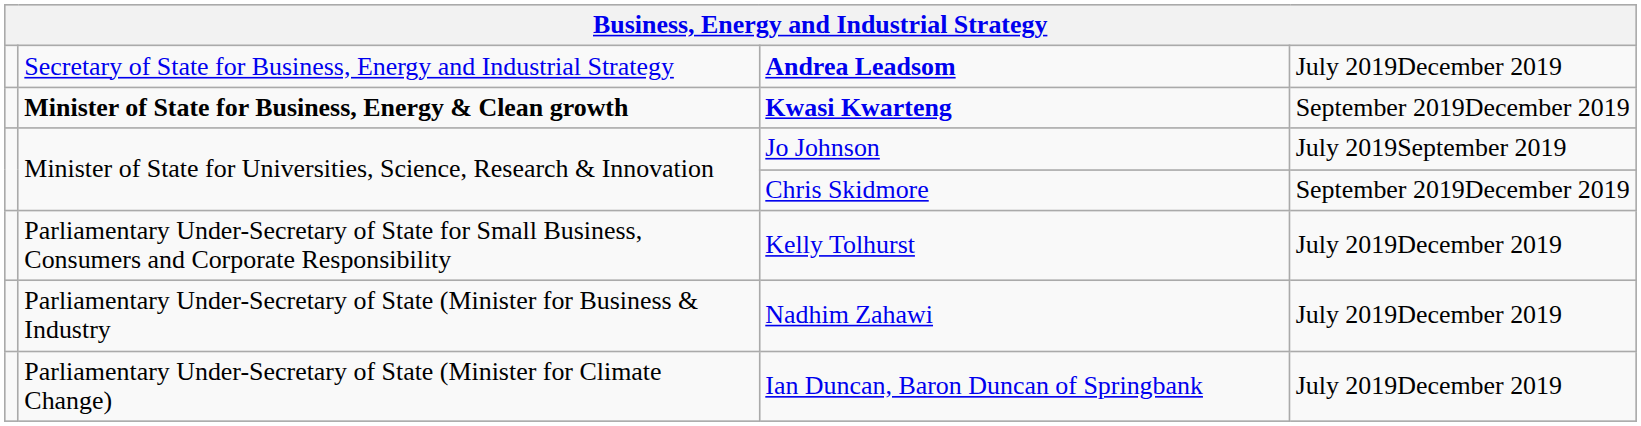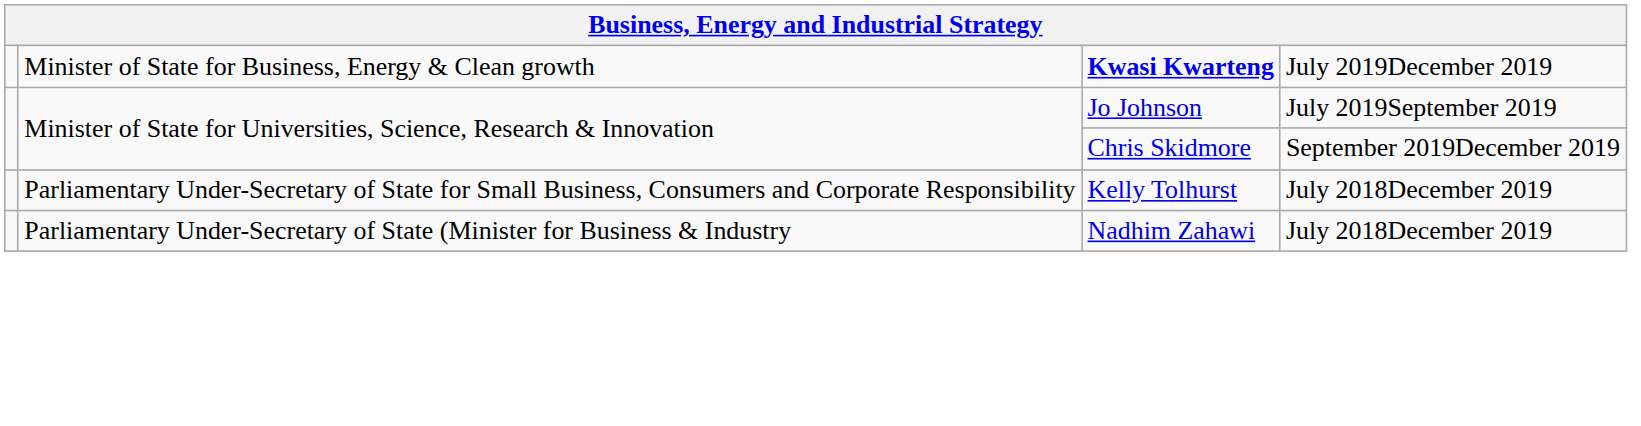- row: (860, 66)
(326, 107) bold -> (310, 66) normal
(1463, 107) September 2019December 2019 -> (1419, 66) July 2019December 2019
(1429, 245) July 2019December 2019 -> (1419, 189) July 2018December 2019
(1429, 315) July 2019December 2019 -> (1419, 230) July 2018December 2019
- row: (984, 385)
